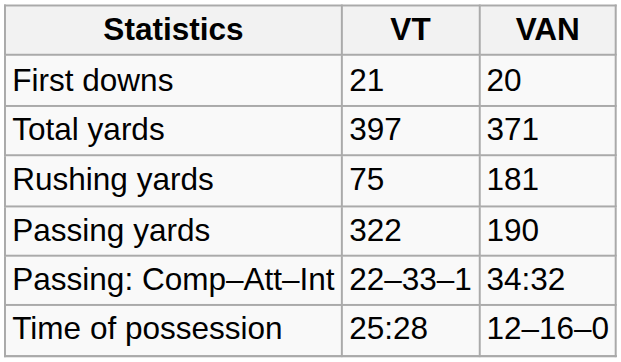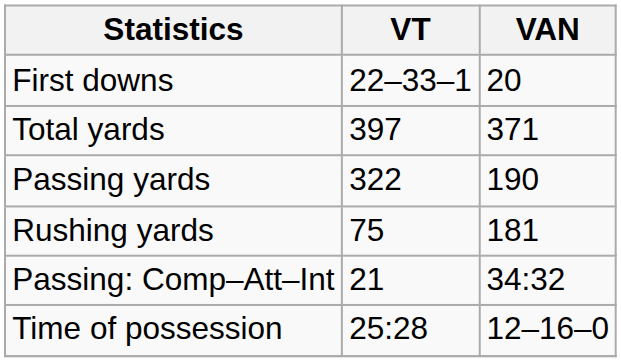(367, 80) 21 -> (411, 80) 22–33–1
rows swapped: (113, 179) <-> (111, 229)
(411, 279) 22–33–1 -> (367, 279) 21
